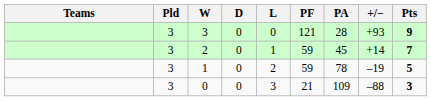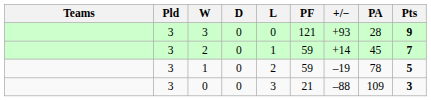columns swapped: (341, 13) <-> (375, 13)
